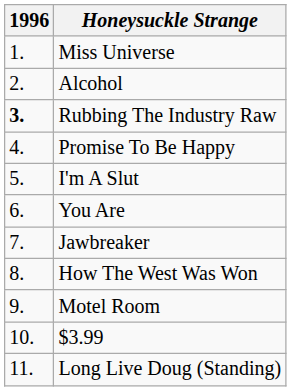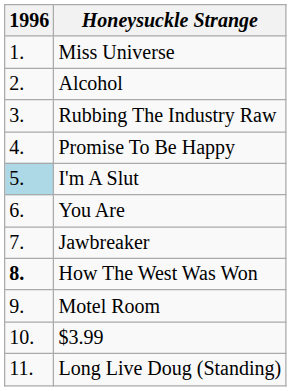(17, 115) bold -> (17, 115) normal
(17, 178) no background -> (17, 178) lightblue background
(17, 274) normal -> (17, 274) bold
